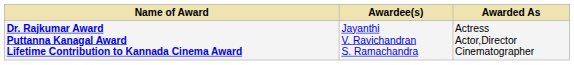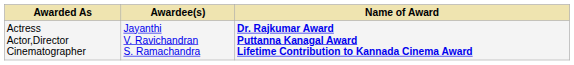columns swapped: (172, 12) <-> (511, 12)
